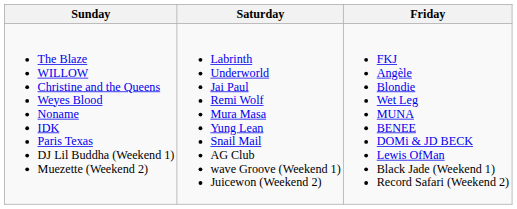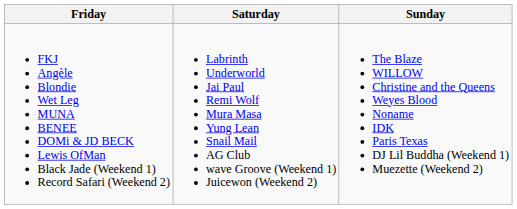columns swapped: (428, 14) <-> (91, 14)
